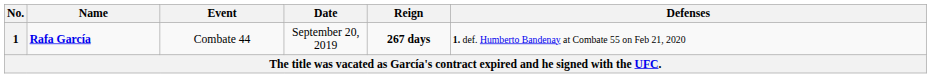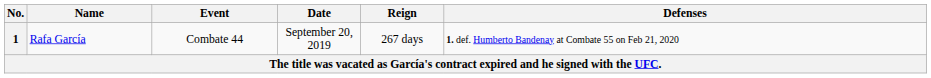(60, 38) bold -> (58, 38) normal
(409, 38) bold -> (402, 38) normal
